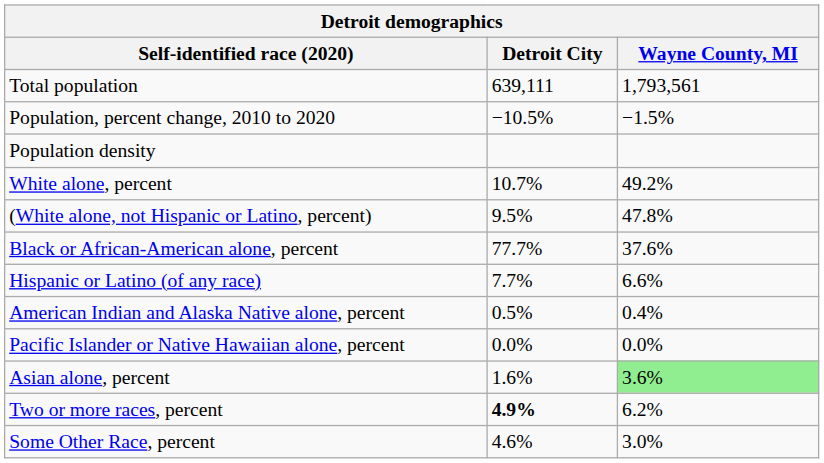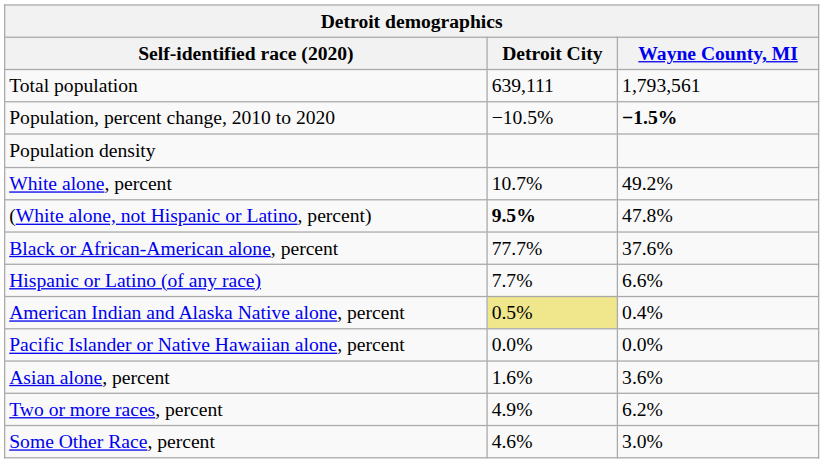(648, 118) normal -> (650, 118) bold
(512, 215) normal -> (514, 215) bold
(512, 312) no background -> (512, 312) khaki background
(643, 376) lightgreen background -> (643, 376) no background
(514, 409) bold -> (512, 409) normal
